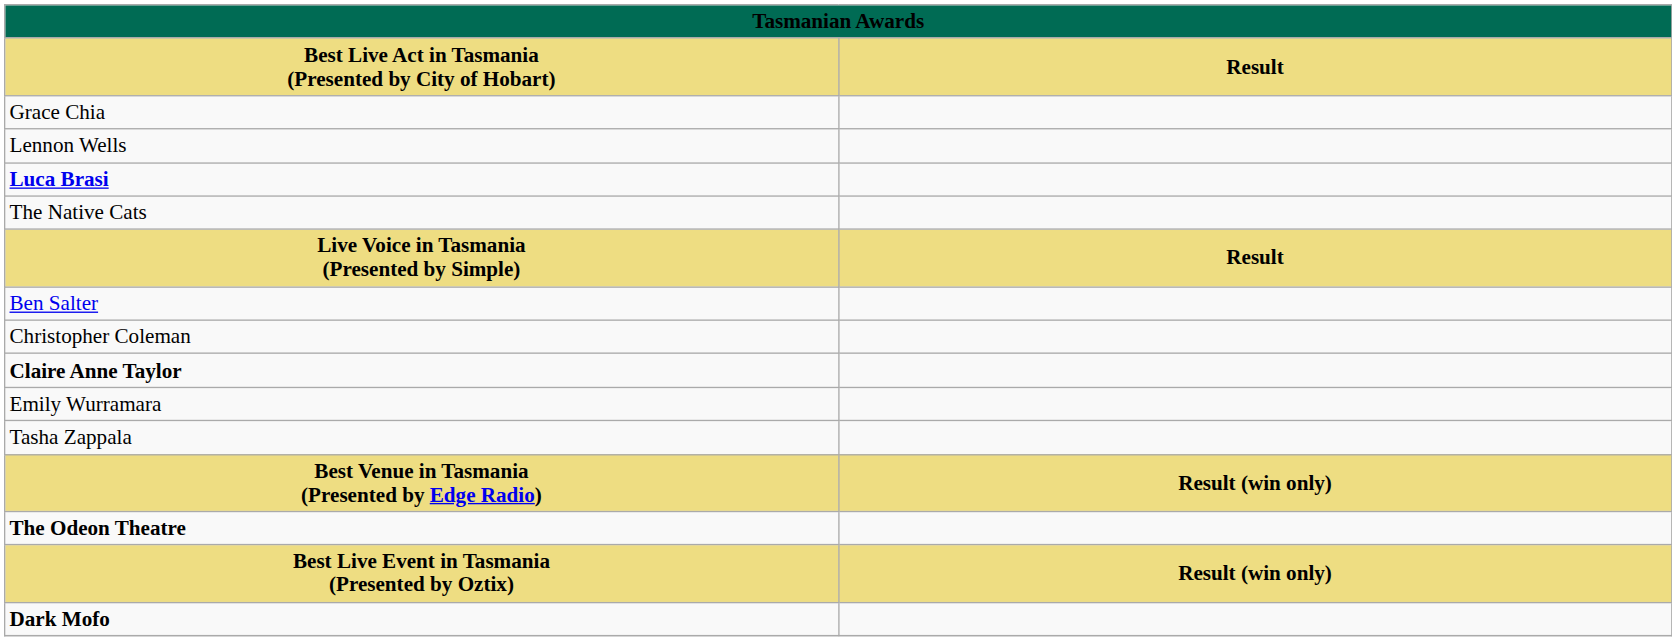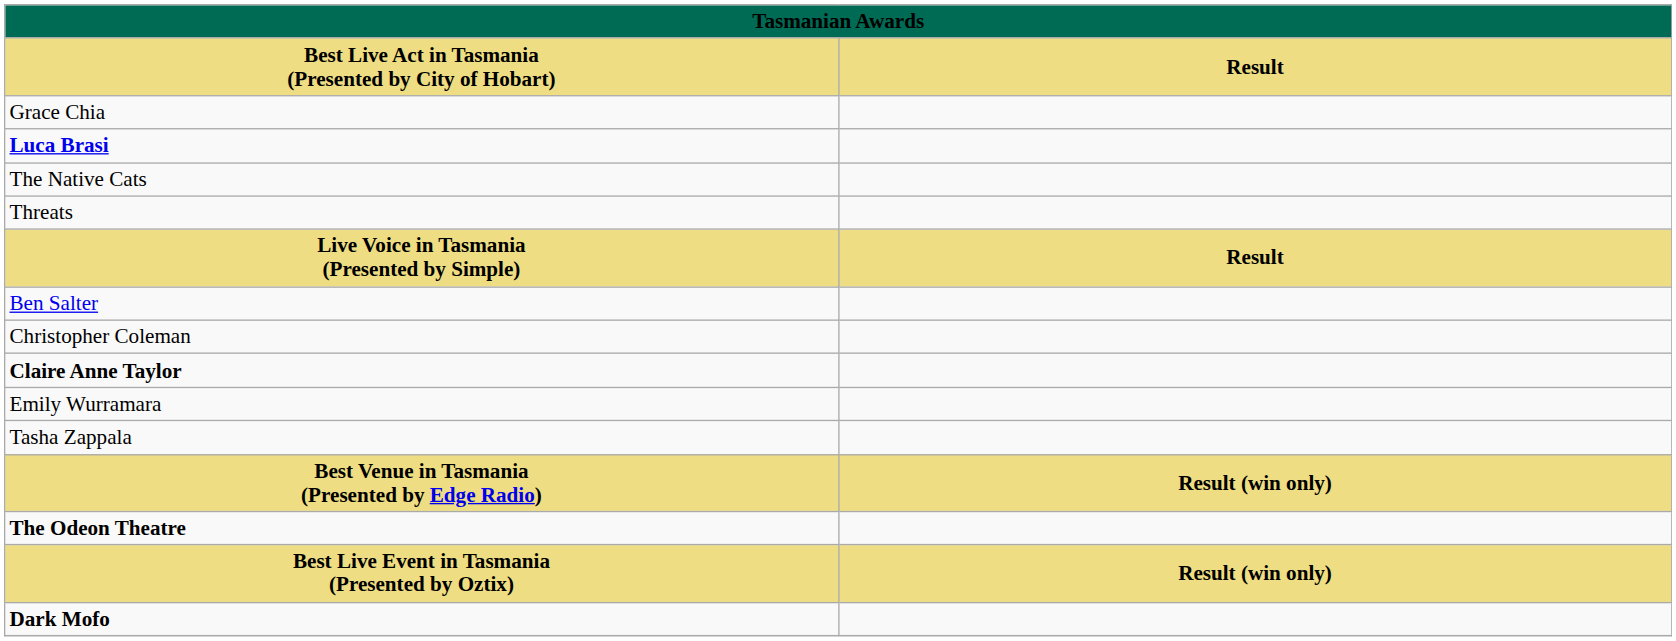- row: (68, 145)
+ row: (41, 212)
